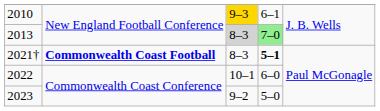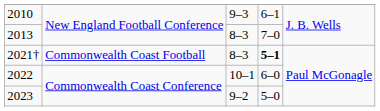(239, 14) gold background -> (239, 14) no background
(239, 34) lightgrey background -> (239, 34) no background
(270, 34) lightgreen background -> (270, 34) no background
(130, 55) bold -> (125, 55) normal
